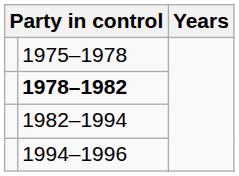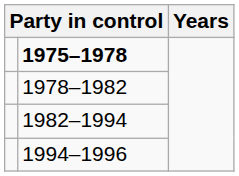(75, 54) normal -> (75, 54) bold
(75, 87) bold -> (75, 87) normal
